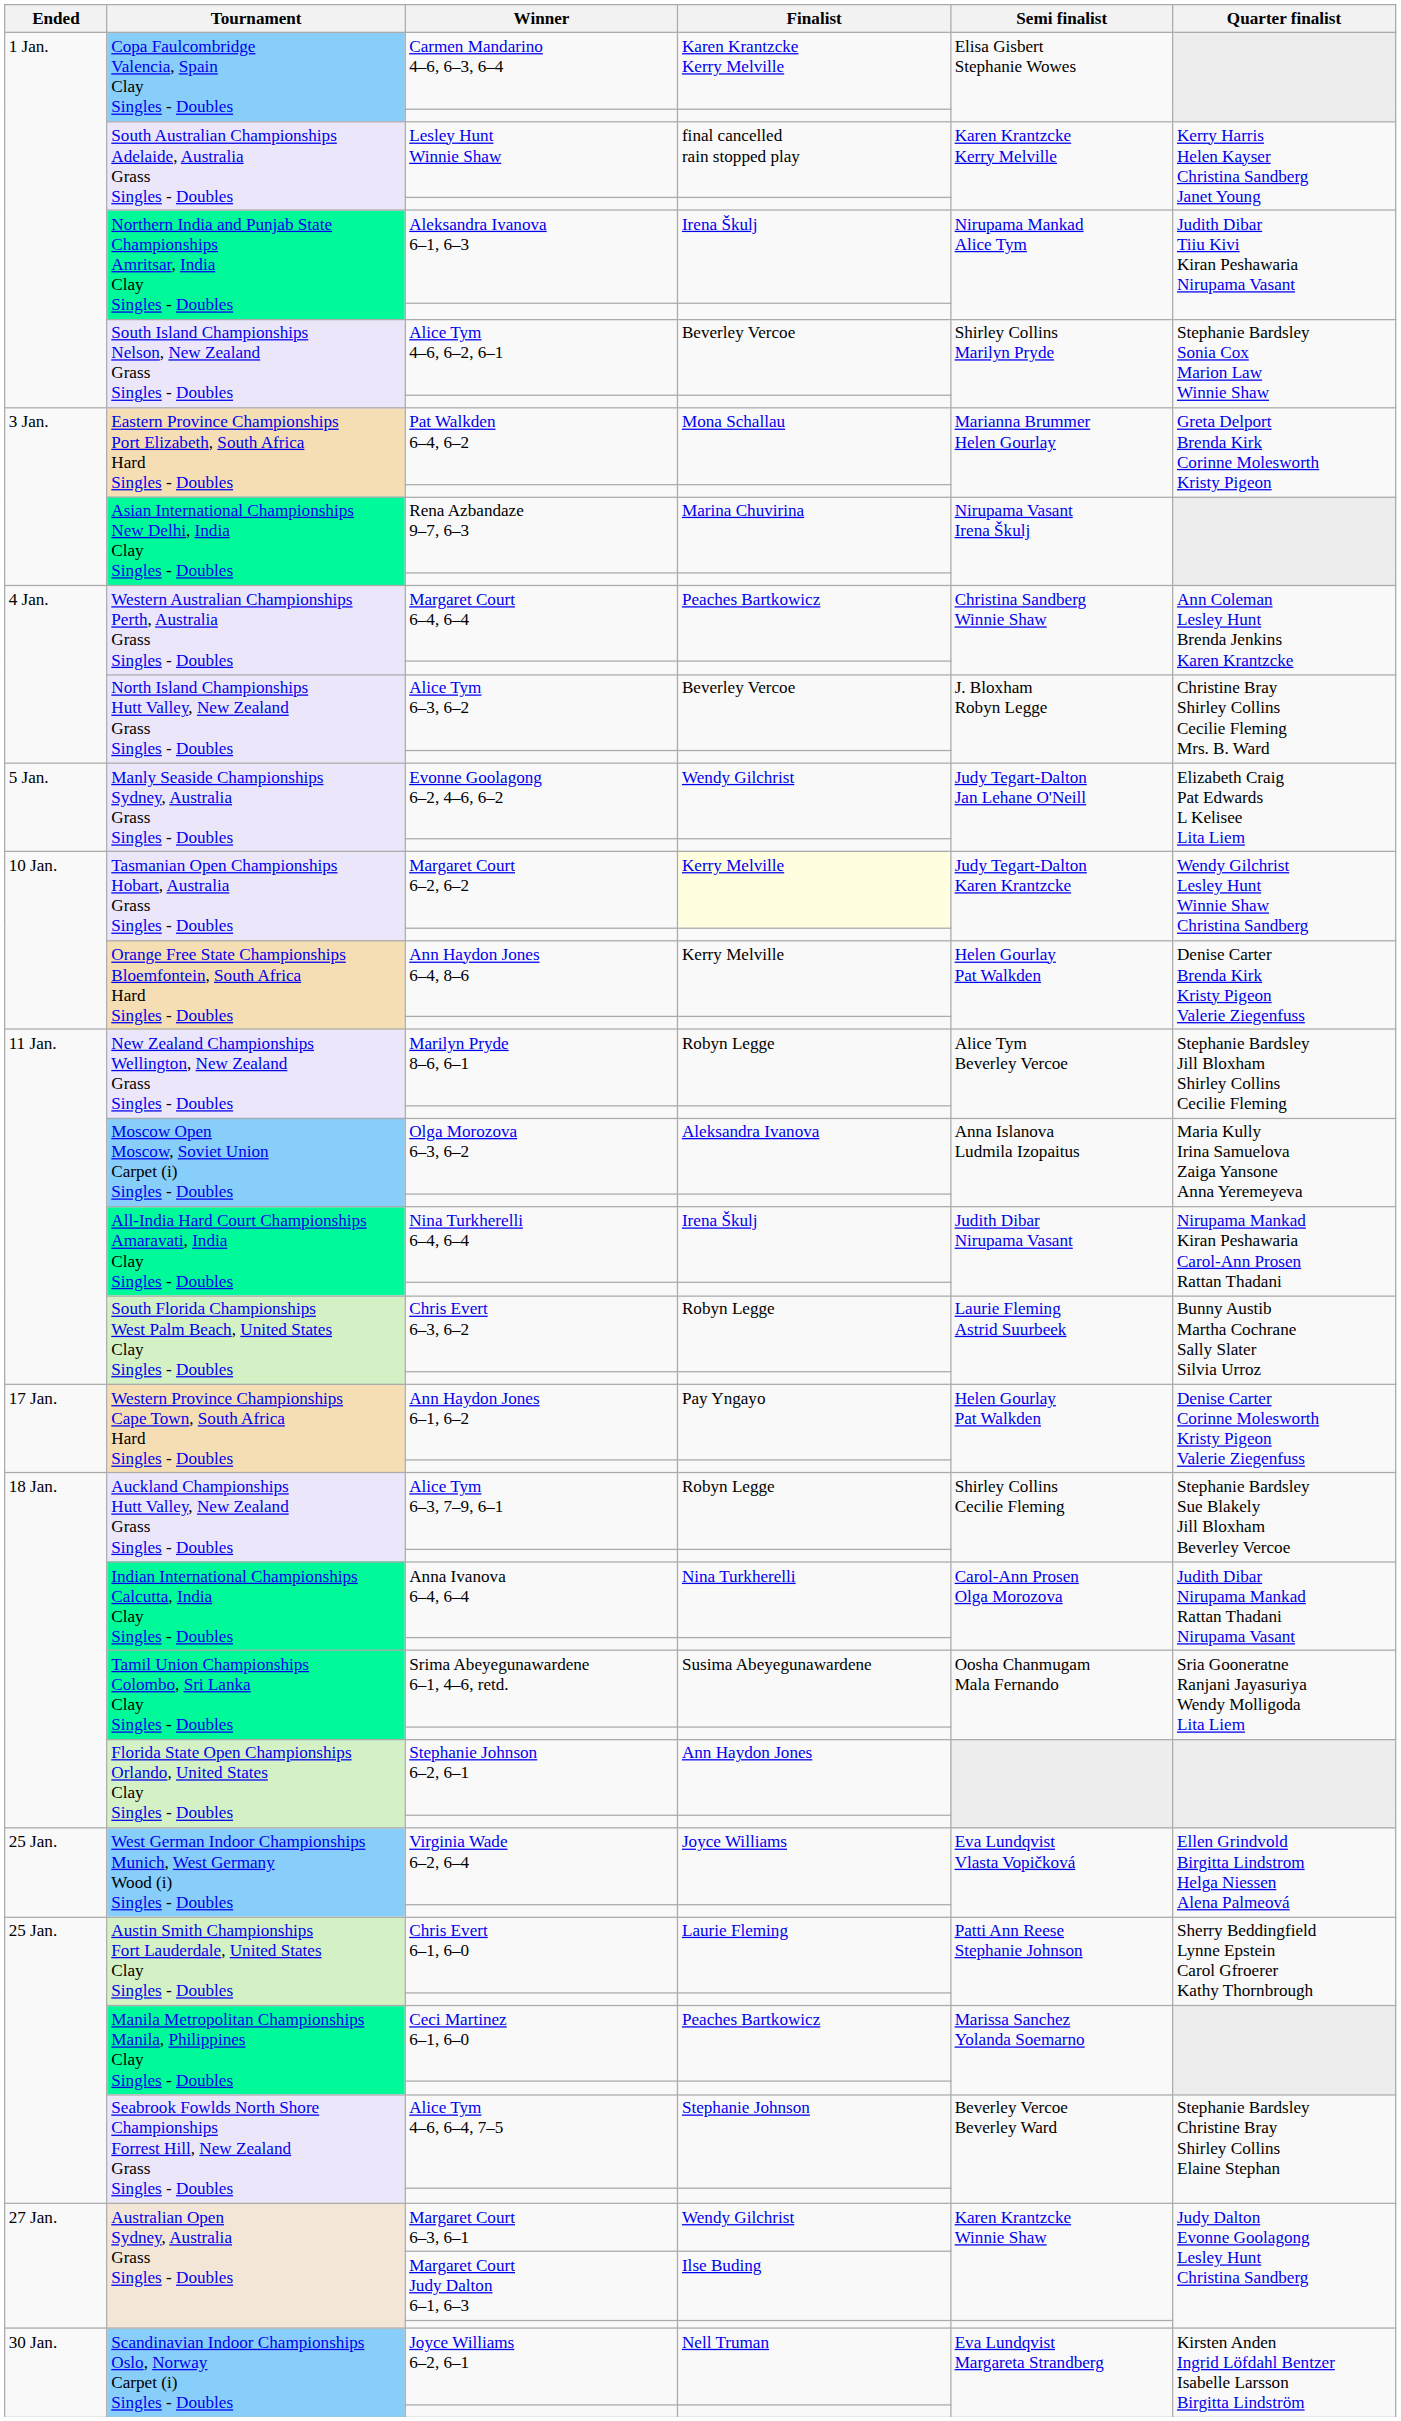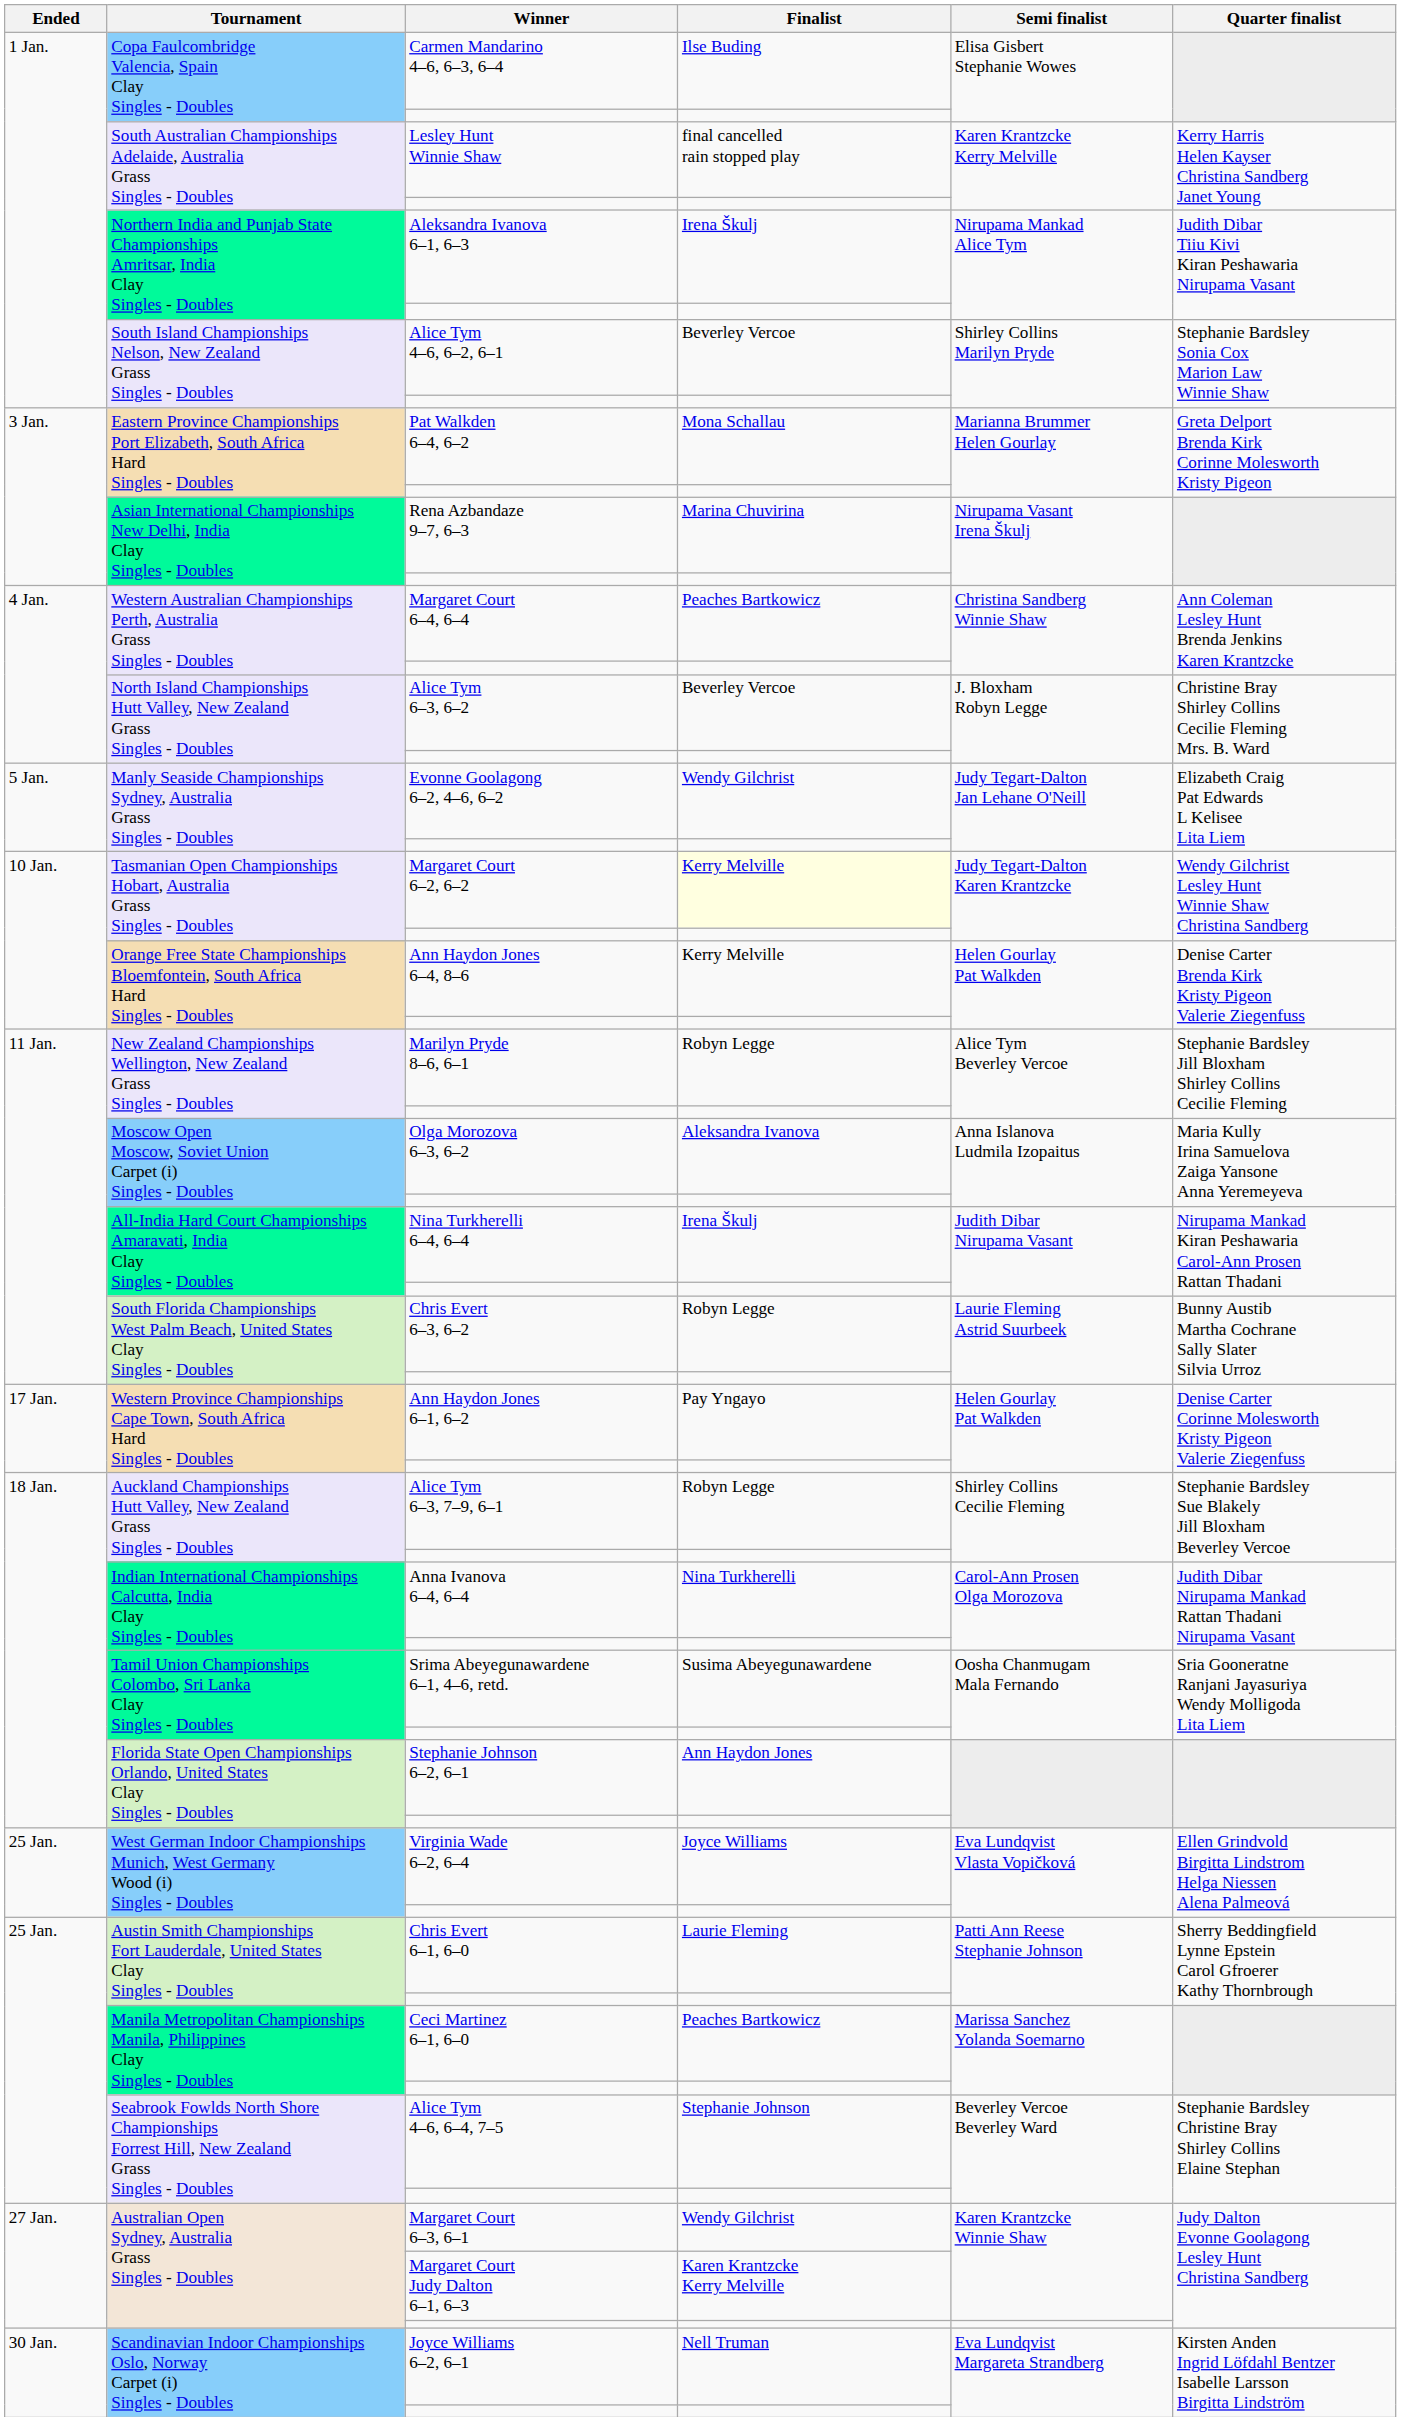(740, 56) Karen Krantzcke Kerry Melville -> (722, 46) Ilse Buding
(722, 2265) Ilse Buding -> (740, 2275) Karen Krantzcke Kerry Melville
